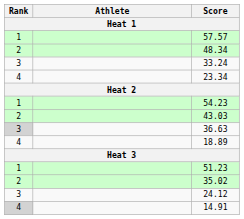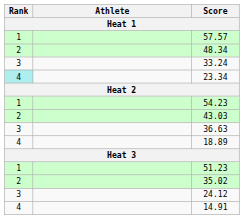(19, 77) no background -> (19, 77) paleturquoise background
(19, 129) lightgrey background -> (19, 129) no background
(19, 208) lightgrey background -> (19, 208) no background
